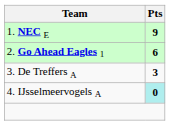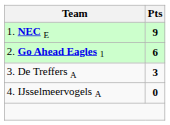(155, 92) paleturquoise background -> (155, 92) no background
